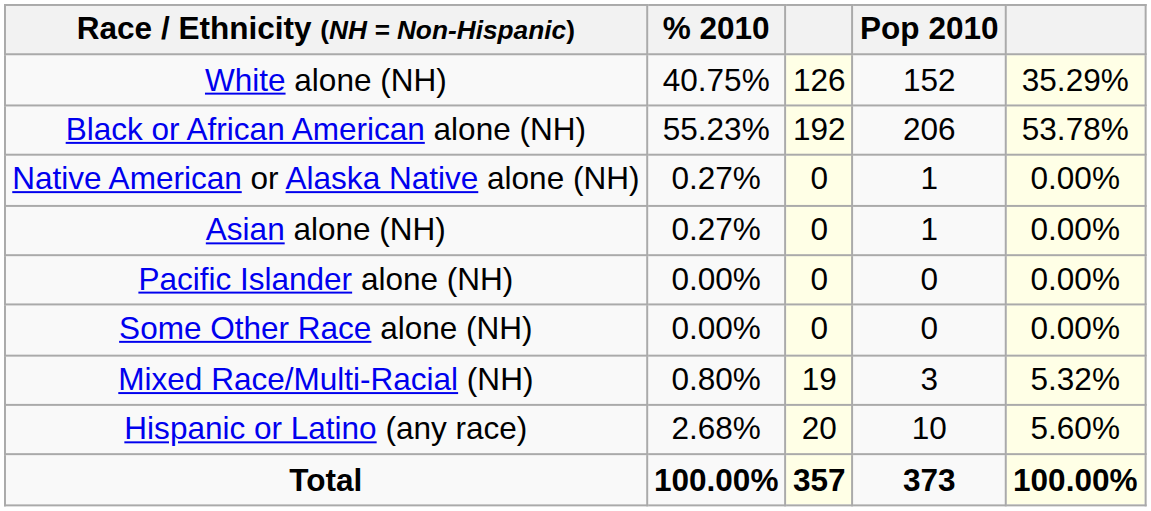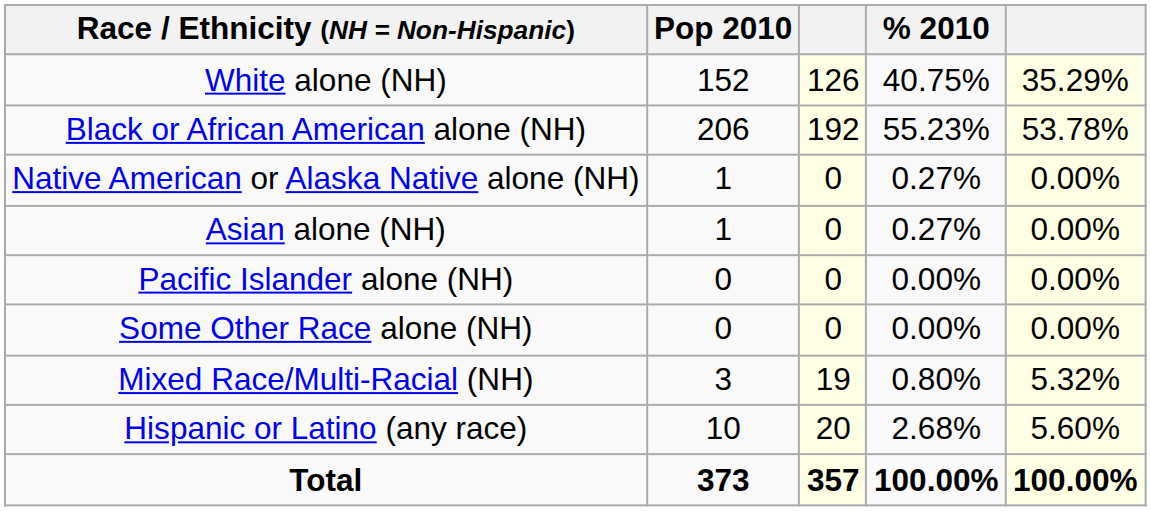columns swapped: (929, 29) <-> (716, 29)
